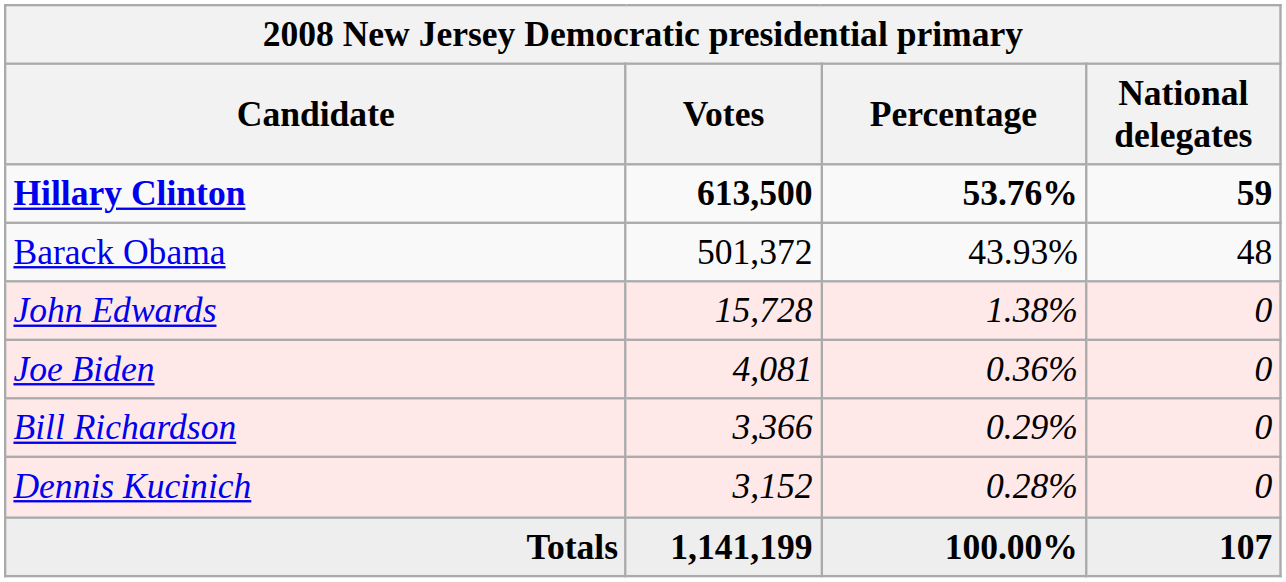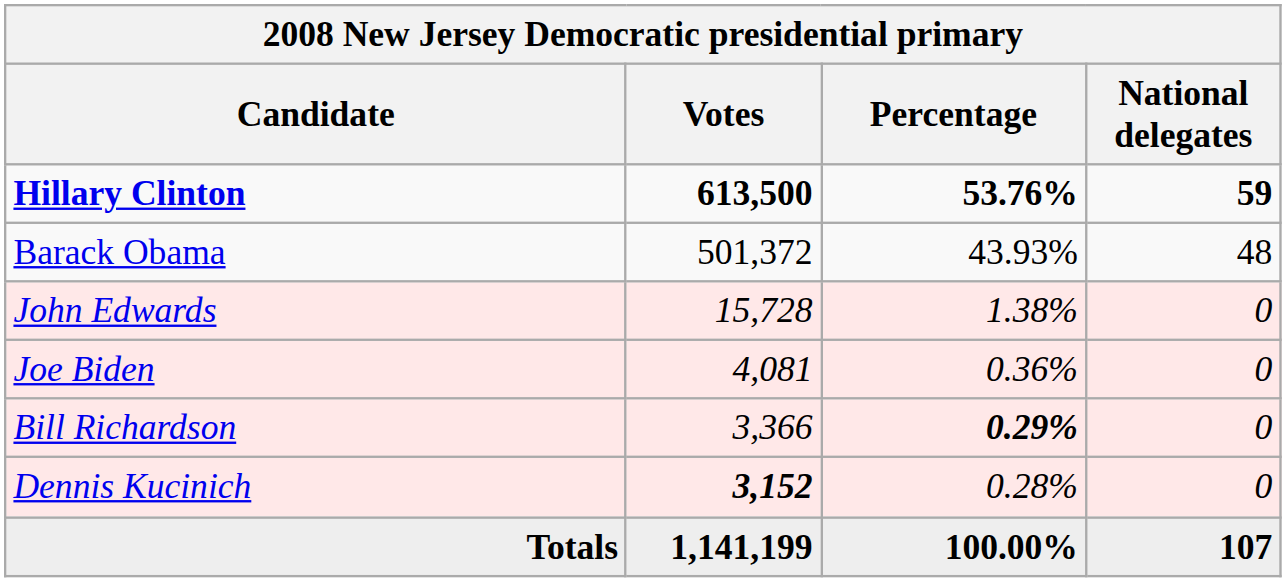(1032, 428) normal -> (1032, 428) bold
(772, 486) normal -> (772, 486) bold
